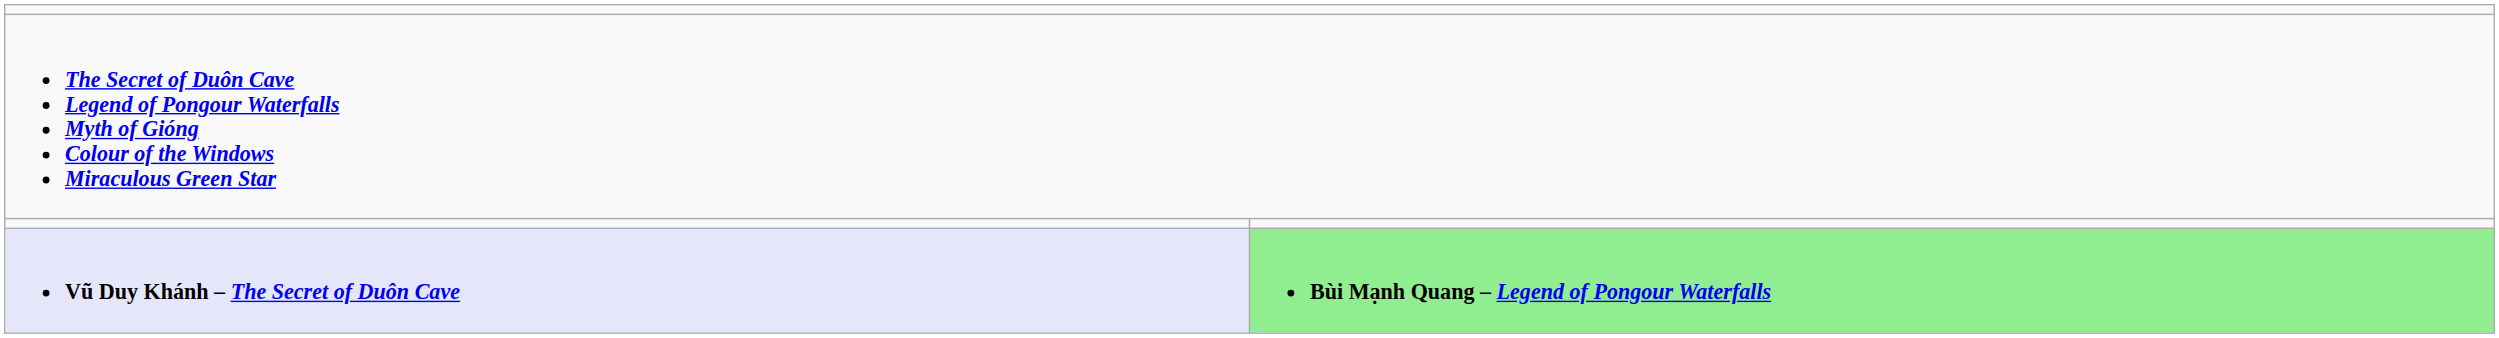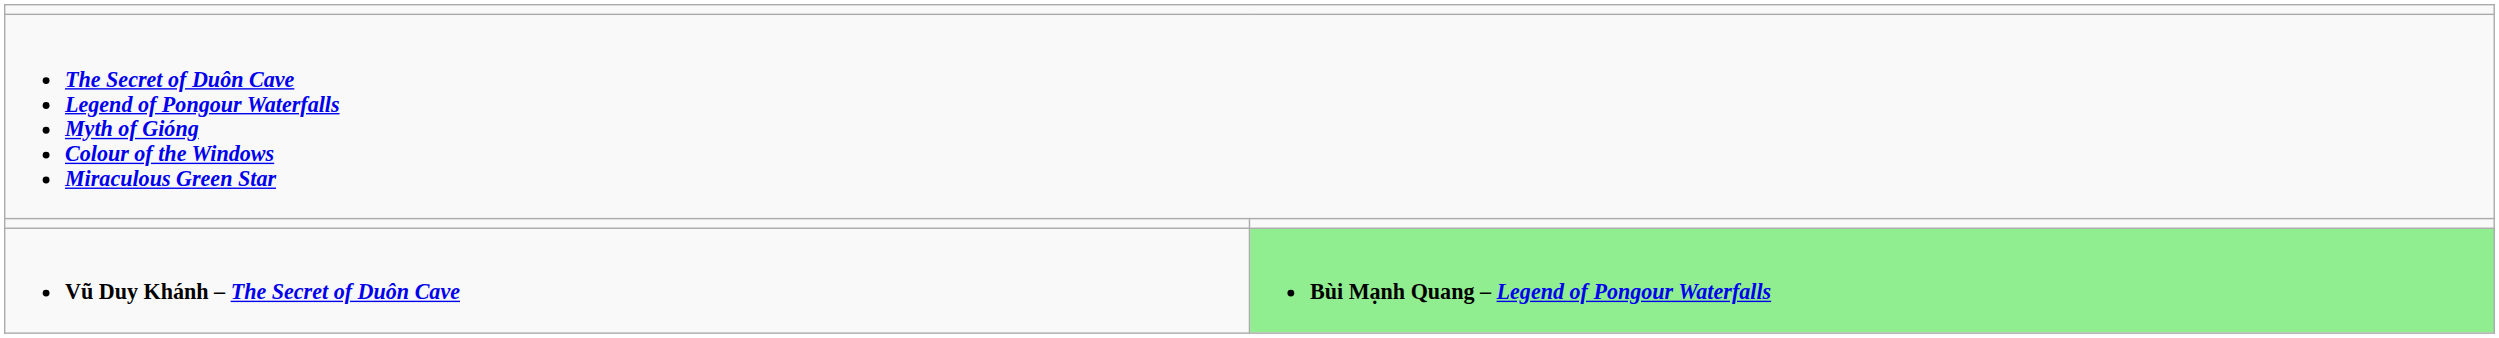(627, 293) lavender background -> (627, 293) no background
